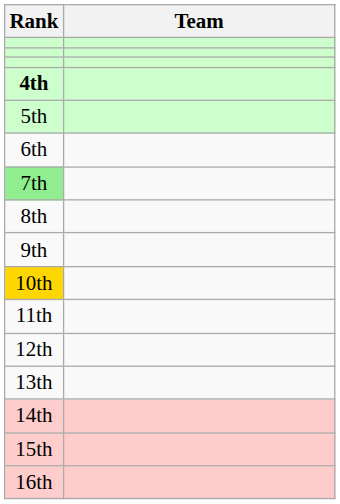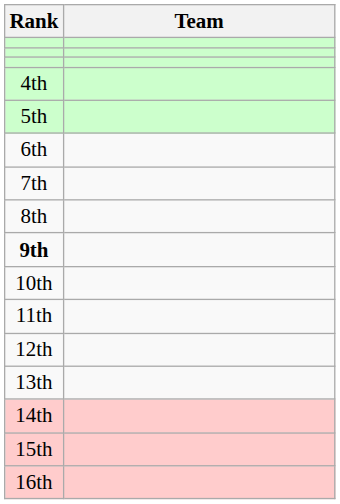(34, 83) bold -> (34, 83) normal
(34, 183) lightgreen background -> (34, 183) no background
(34, 249) normal -> (34, 249) bold
(34, 282) gold background -> (34, 282) no background
